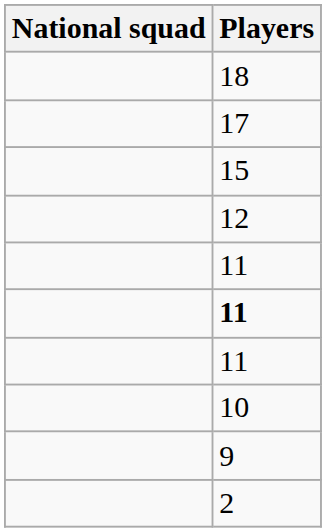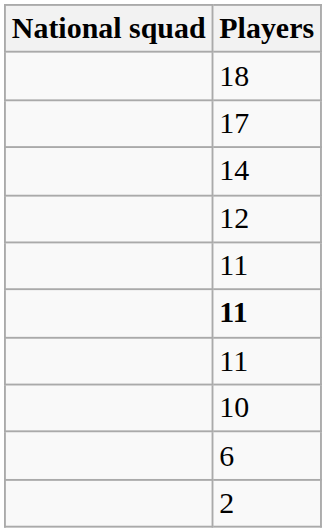(234, 170) 15 -> (234, 170) 14
(227, 455) 9 -> (227, 455) 6
